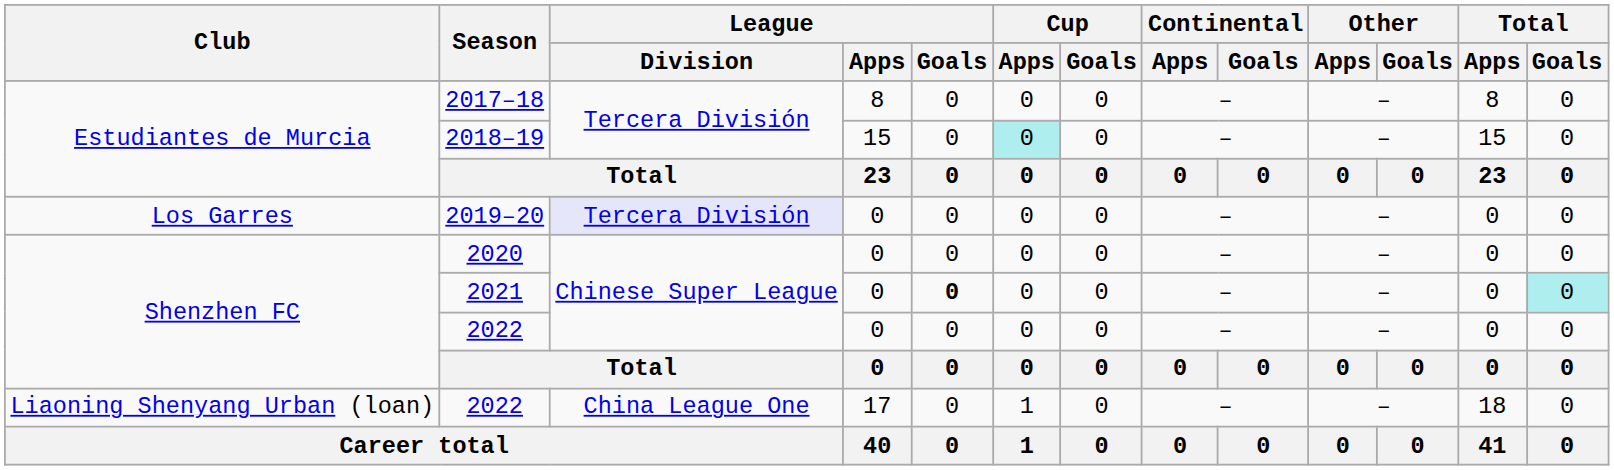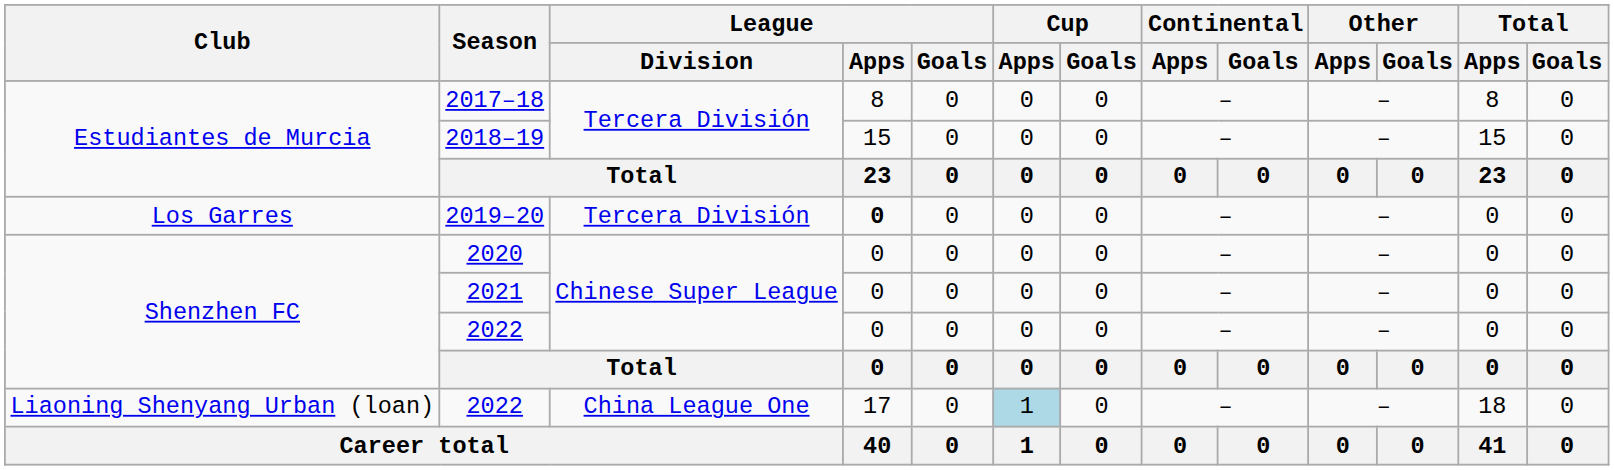(1027, 139) paleturquoise background -> (1027, 139) no background
(697, 216) lavender background -> (697, 216) no background
(877, 216) normal -> (877, 216) bold
(952, 293) bold -> (952, 293) normal
(1567, 293) paleturquoise background -> (1567, 293) no background
(1027, 408) no background -> (1027, 408) lightblue background
